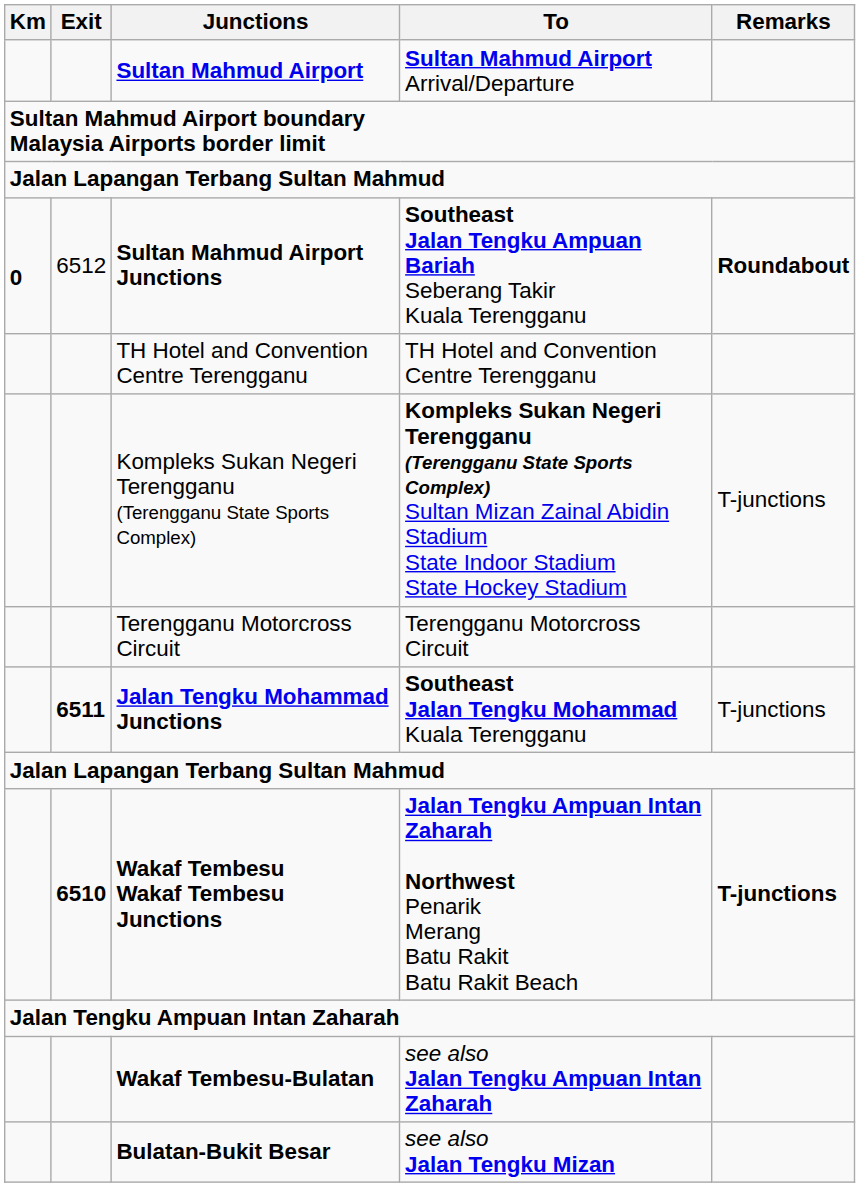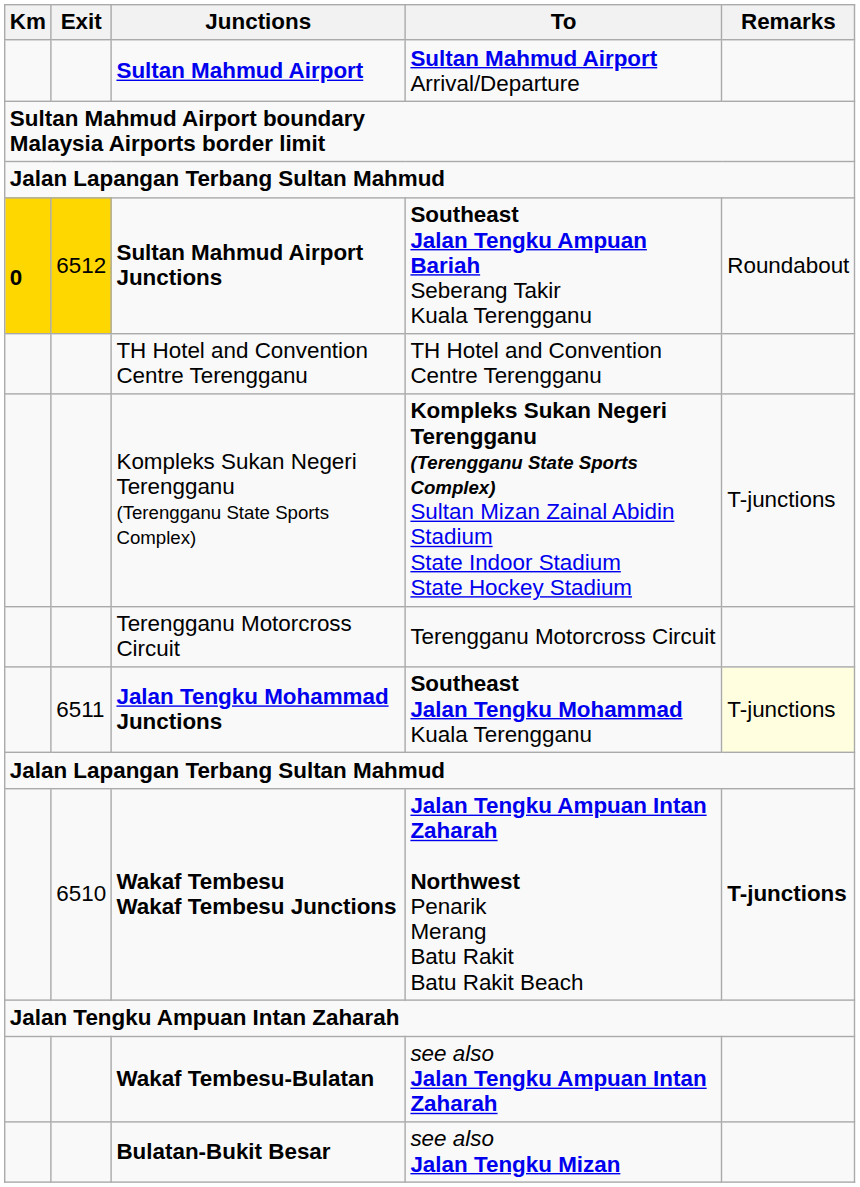(16, 277) no background -> (16, 277) gold background
(81, 265) no background -> (81, 265) gold background
(783, 265) bold -> (788, 265) normal
(81, 709) bold -> (80, 709) normal
(772, 709) no background -> (781, 709) lightyellow background
(81, 894) bold -> (81, 894) normal
